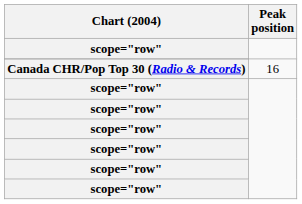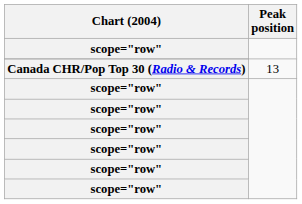(273, 68) 16 -> (273, 68) 13
